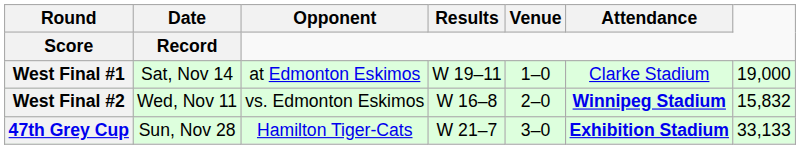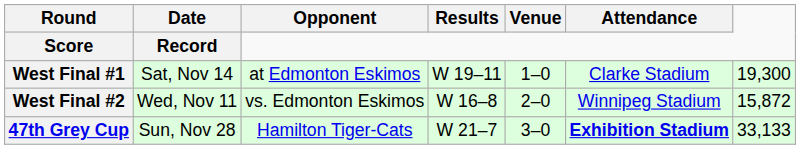(764, 74) 19,000 -> (764, 74) 19,300
(649, 102) bold -> (649, 102) normal
(764, 102) 15,832 -> (764, 102) 15,872
